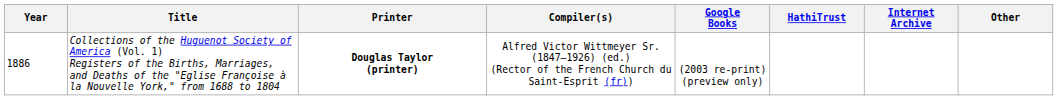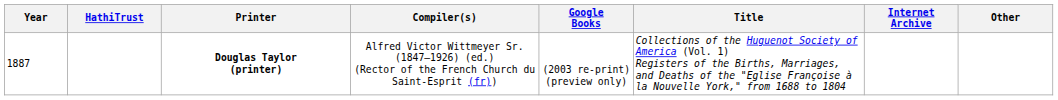columns swapped: (183, 18) <-> (817, 18)
(18, 63) 1886 -> (18, 63) 1887
